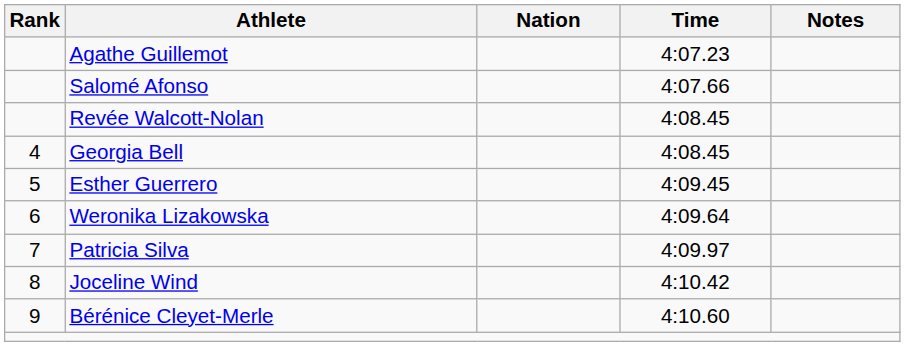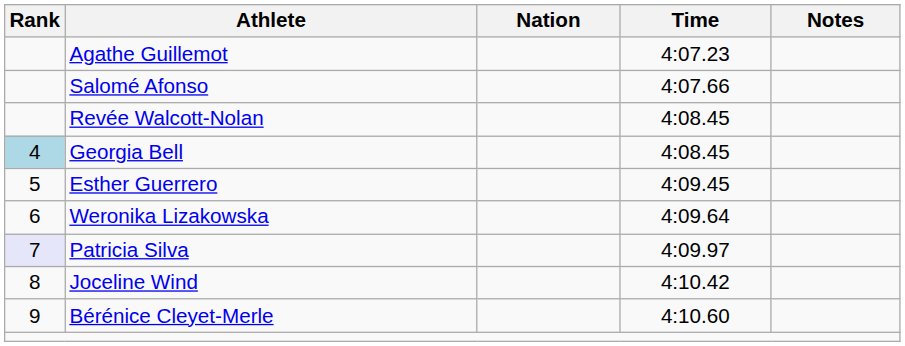(35, 151) no background -> (35, 151) lightblue background
(35, 250) no background -> (35, 250) lavender background
